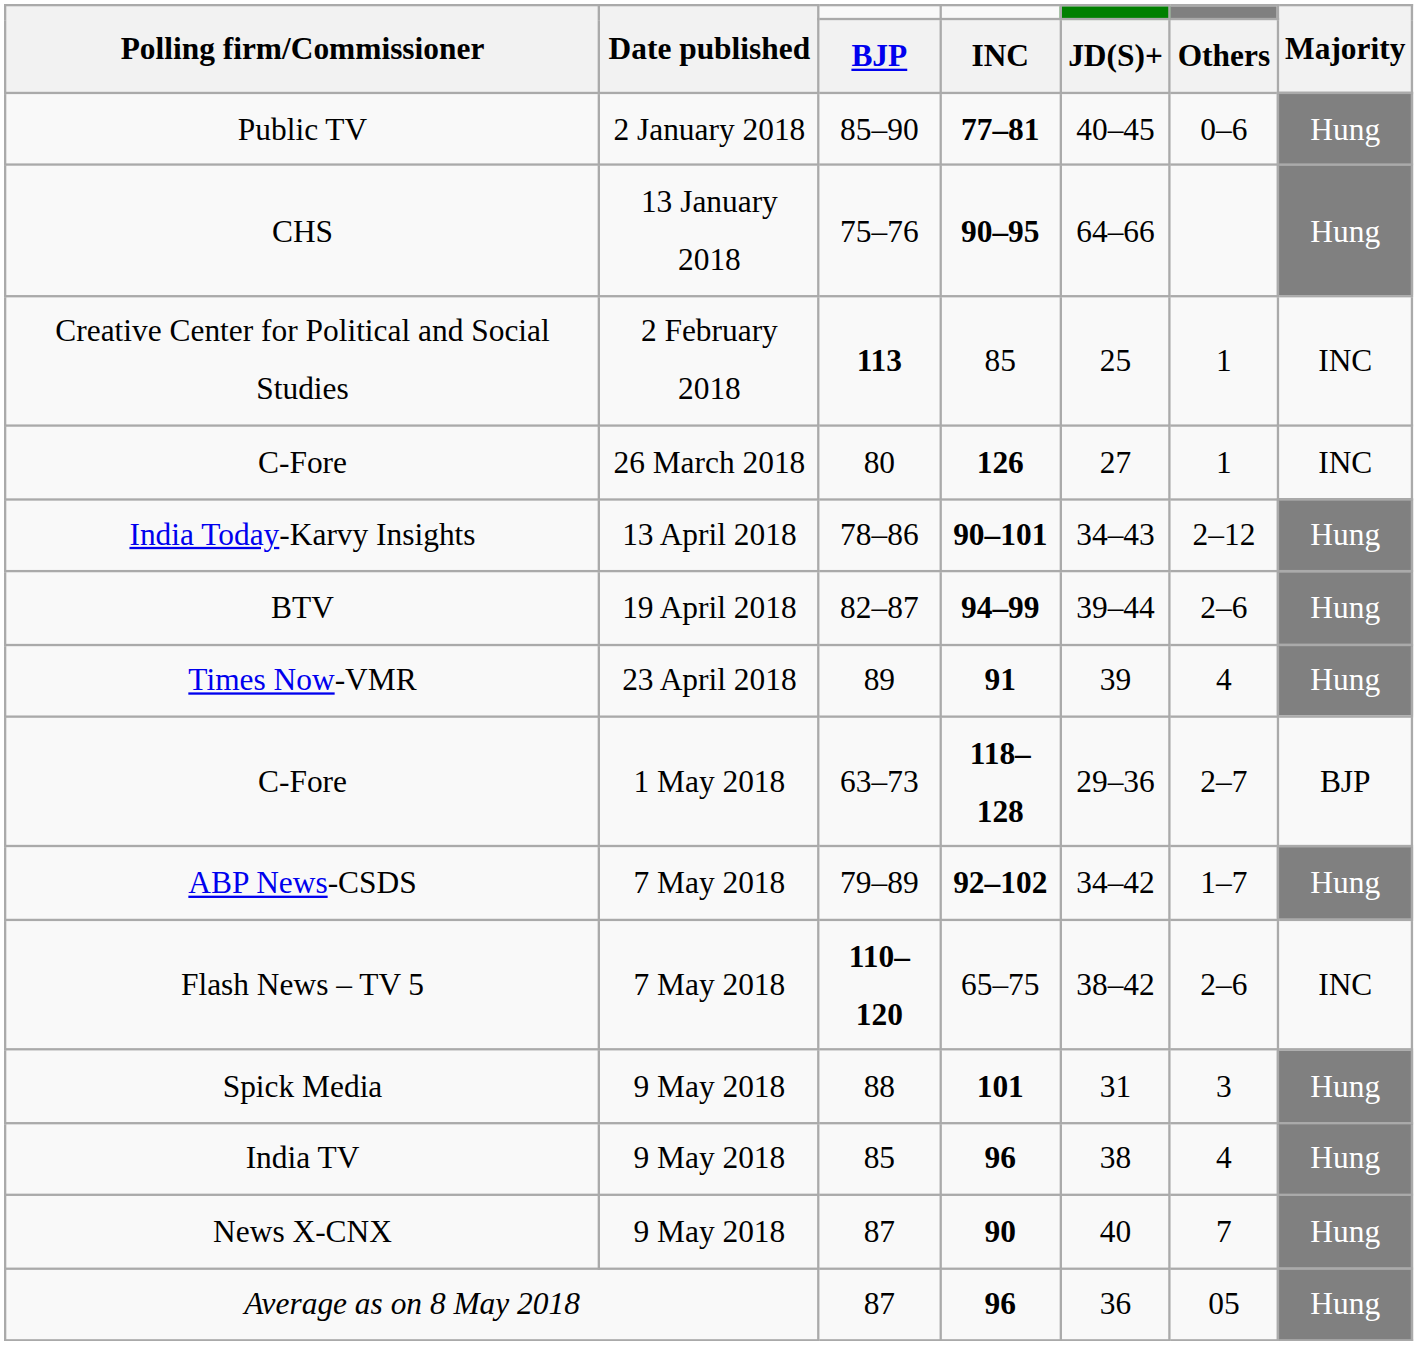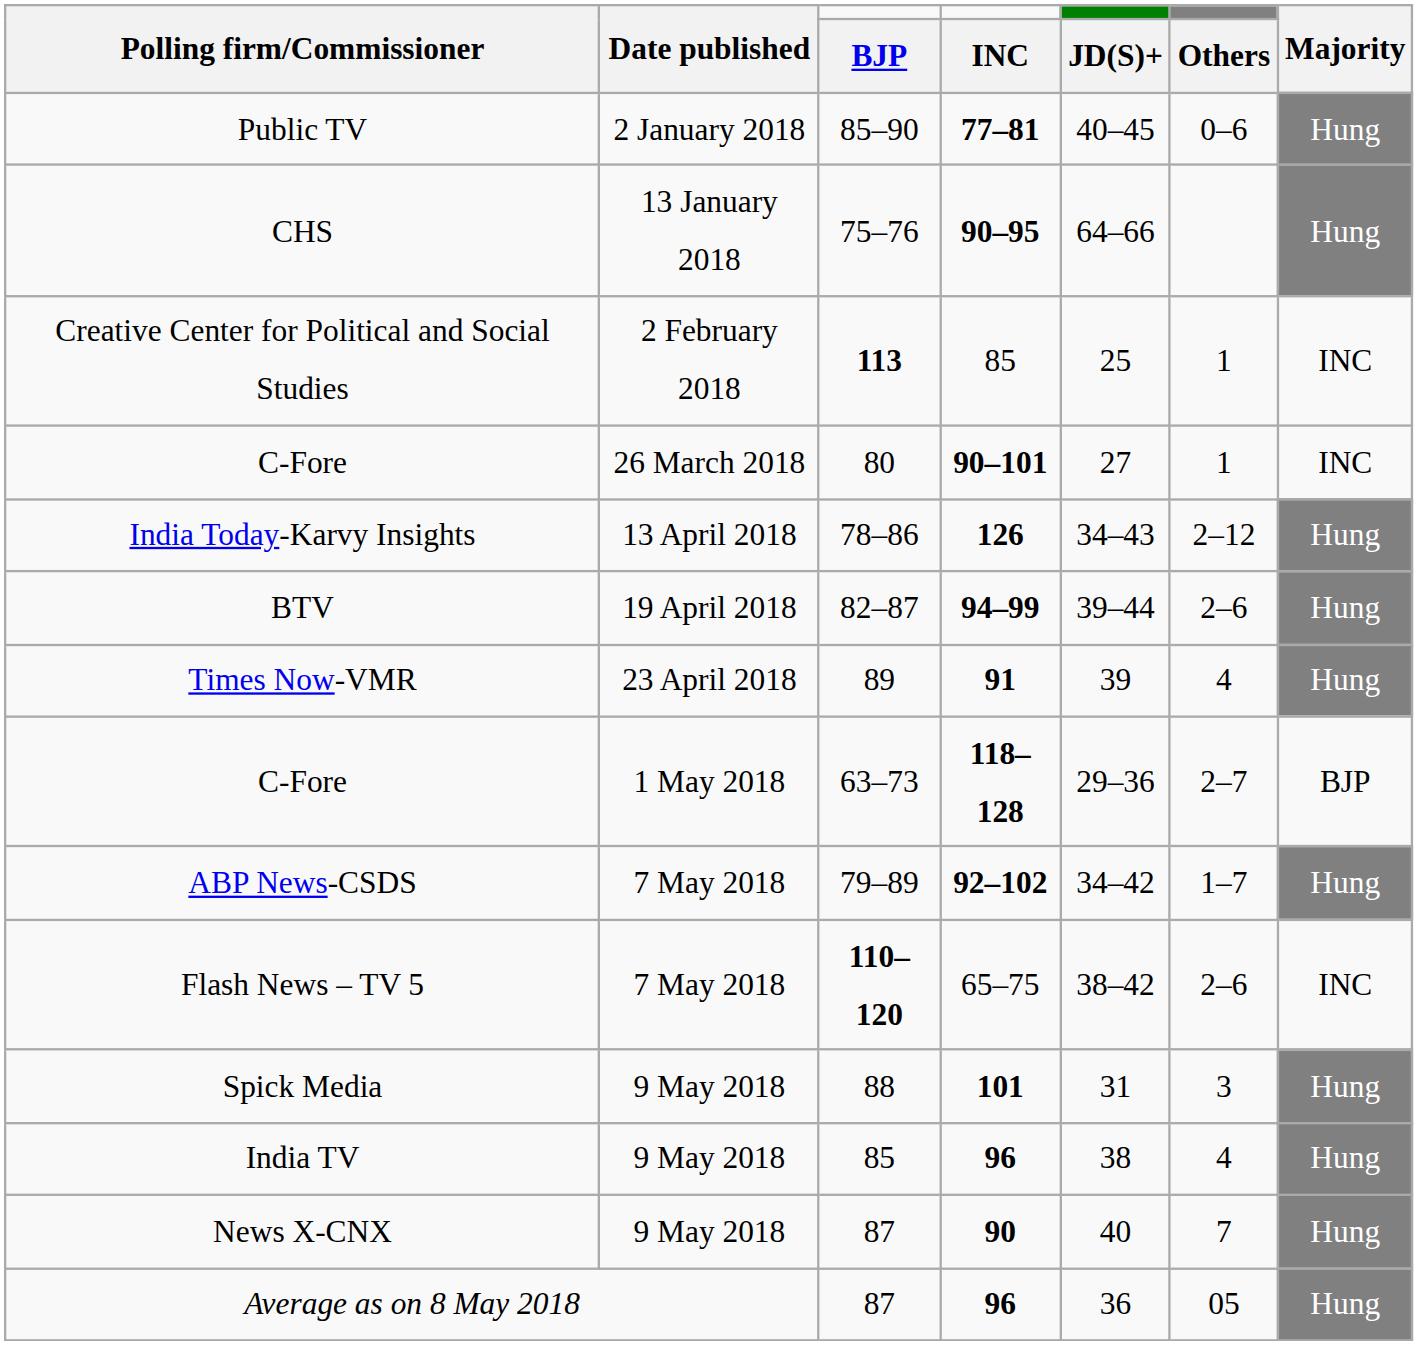(1000, 462) 126 -> (1000, 462) 90–101
(1000, 535) 90–101 -> (1000, 535) 126
